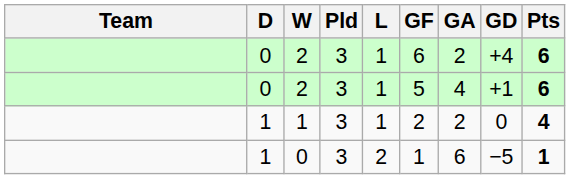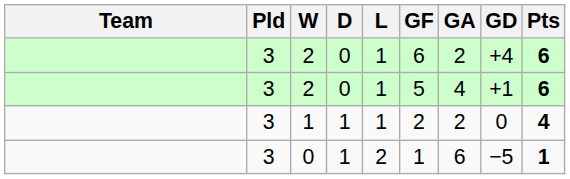columns swapped: (341, 21) <-> (265, 21)
